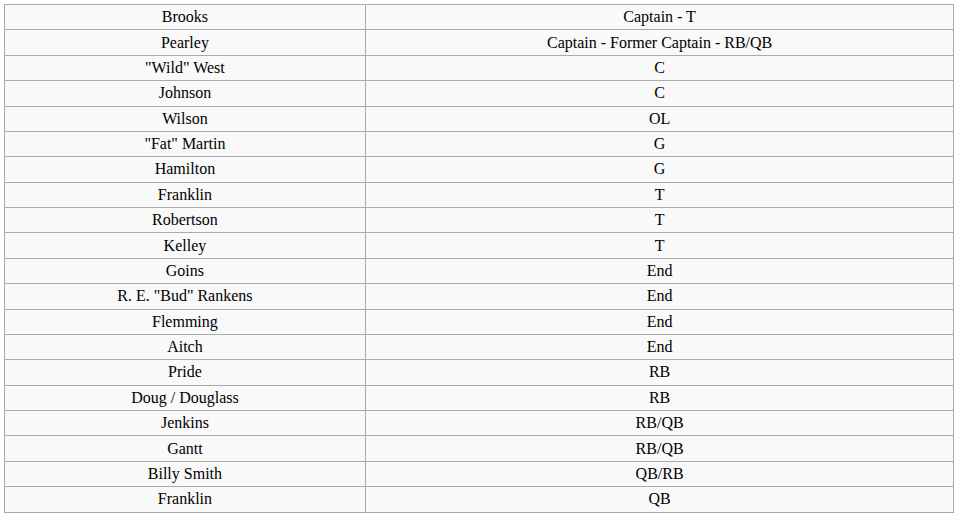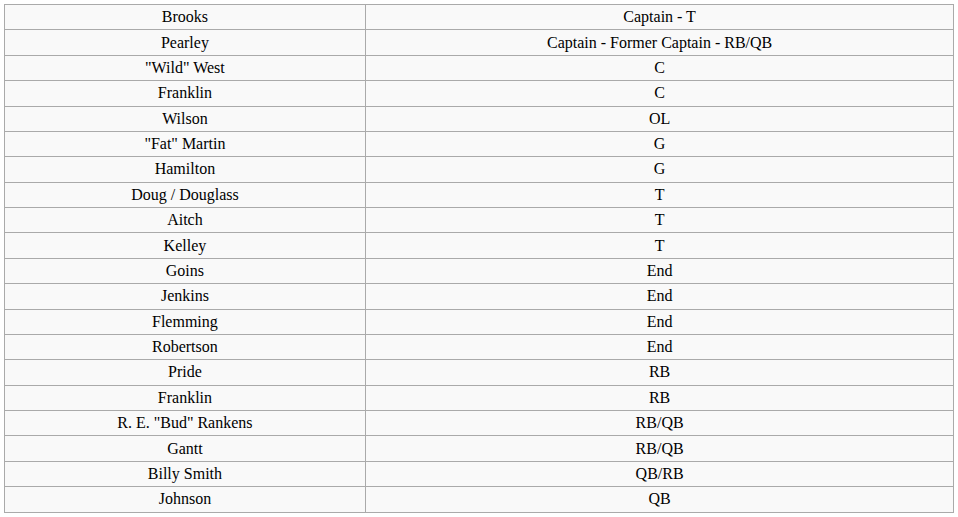(185, 93) Johnson -> (185, 93) Franklin
(185, 194) Franklin -> (185, 194) Doug / Douglass
(185, 220) Robertson -> (185, 220) Aitch
(185, 296) R. E. "Bud" Rankens -> (185, 296) Jenkins
(185, 347) Aitch -> (185, 347) Robertson
(185, 397) Doug / Douglass -> (185, 397) Franklin
(185, 423) Jenkins -> (185, 423) R. E. "Bud" Rankens
(185, 499) Franklin -> (185, 499) Johnson
